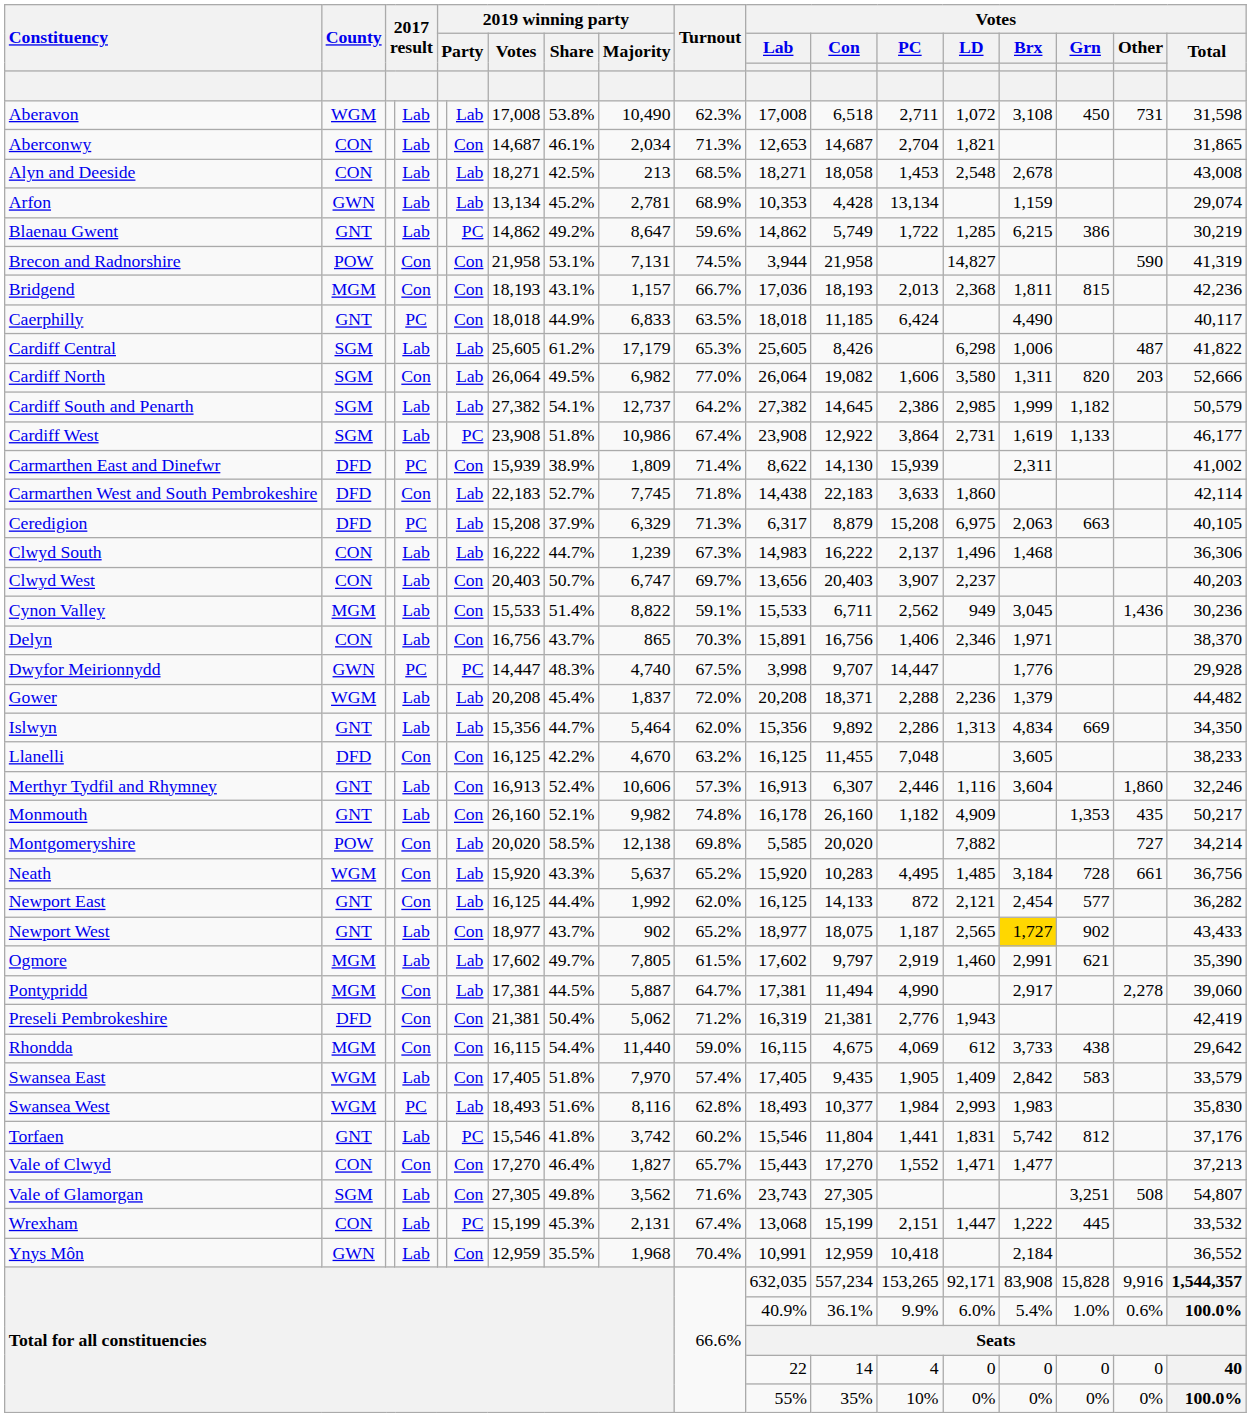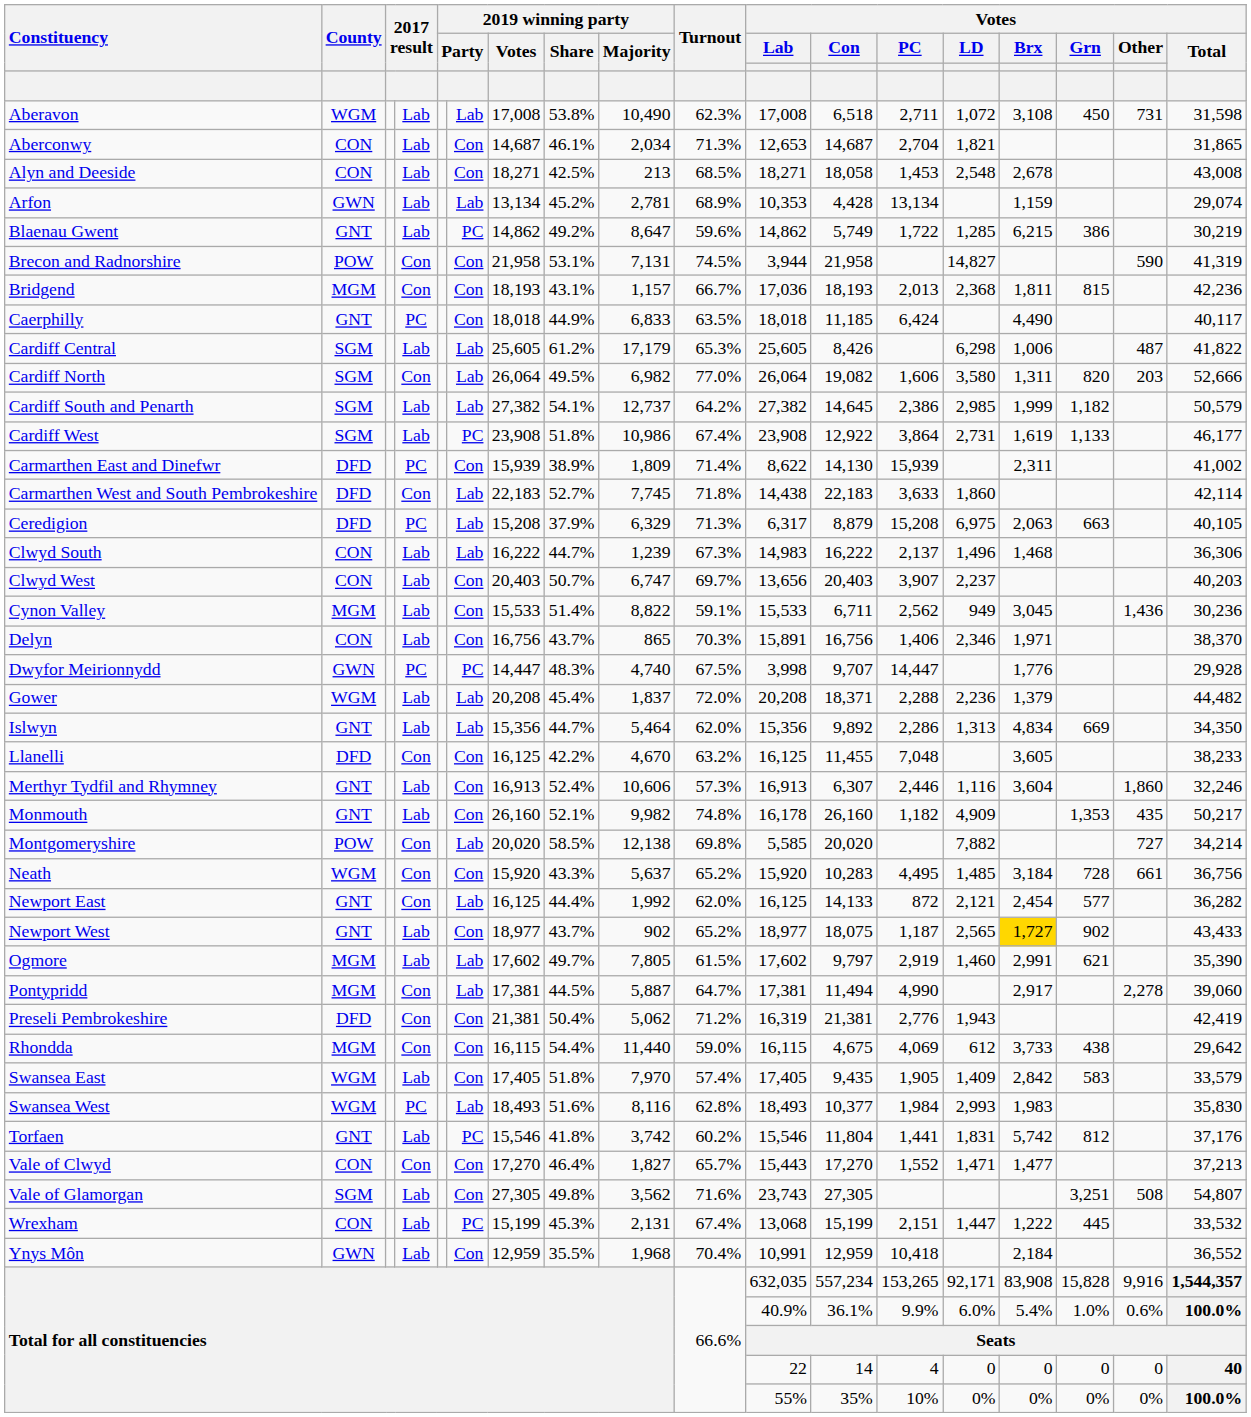(470, 172) Lab -> (469, 172) Con
(470, 872) Lab -> (469, 872) Con
